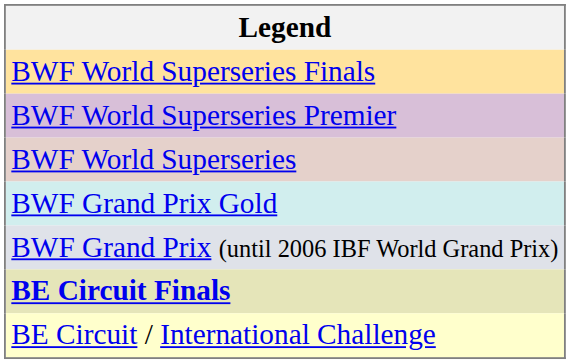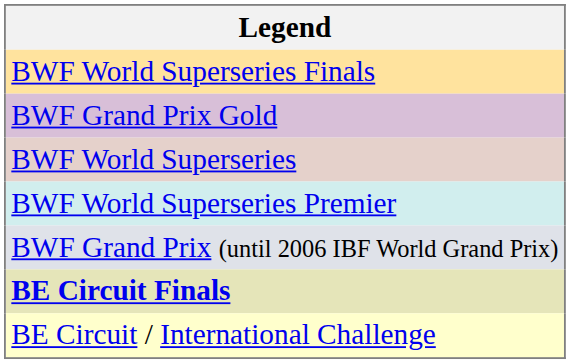(204, 115) BWF World Superseries Premier -> (144, 115) BWF Grand Prix Gold
(144, 203) BWF Grand Prix Gold -> (204, 203) BWF World Superseries Premier
